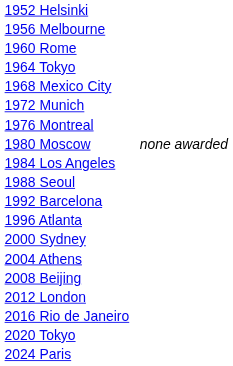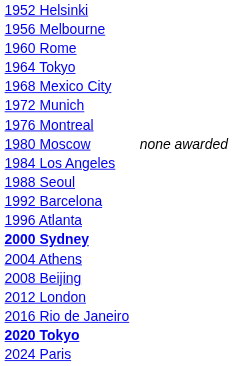(45, 240) normal -> (47, 240) bold
(40, 335) normal -> (42, 335) bold
